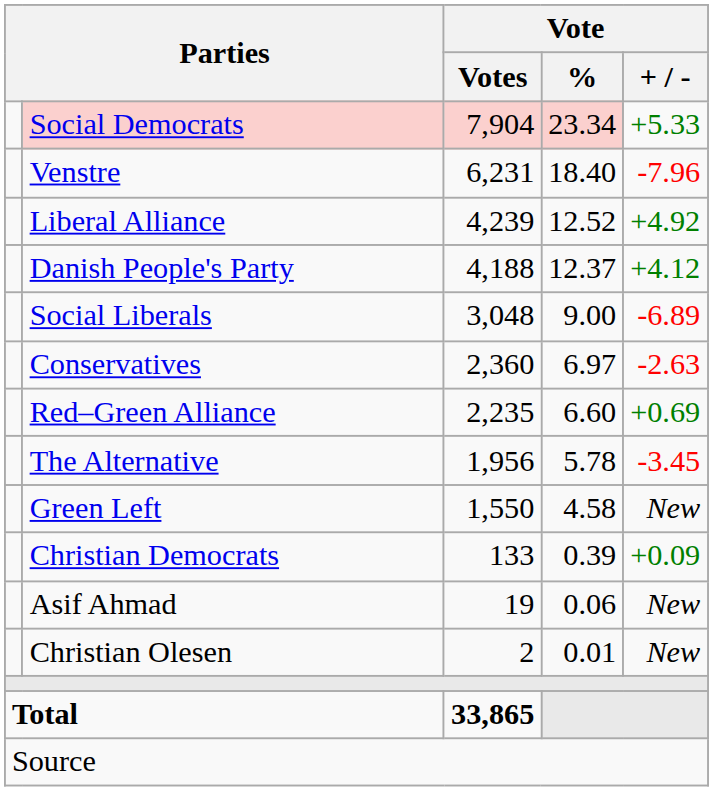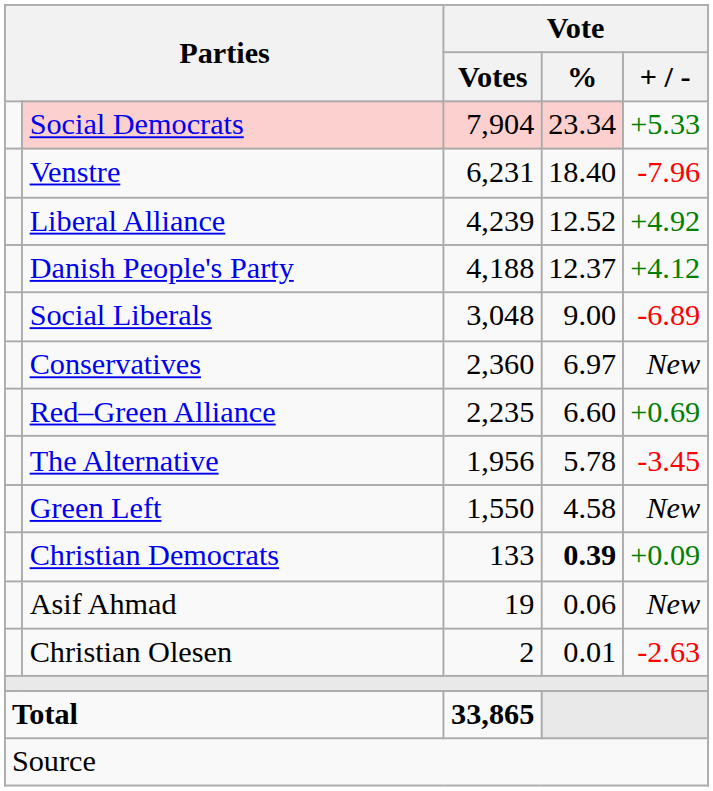(669, 364) -2.63 -> (673, 364) New
(590, 556) normal -> (590, 556) bold
(673, 651) New -> (669, 651) -2.63
